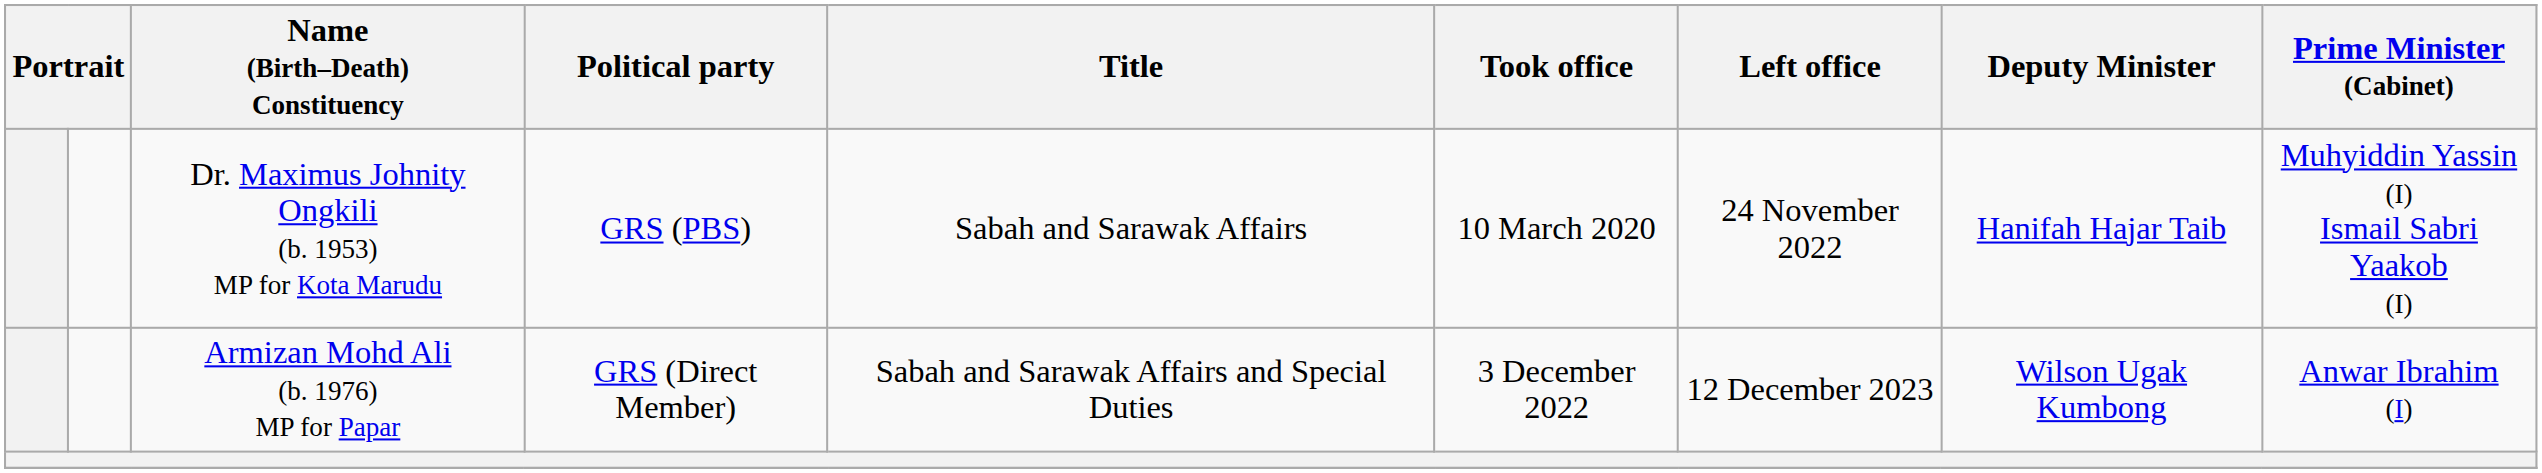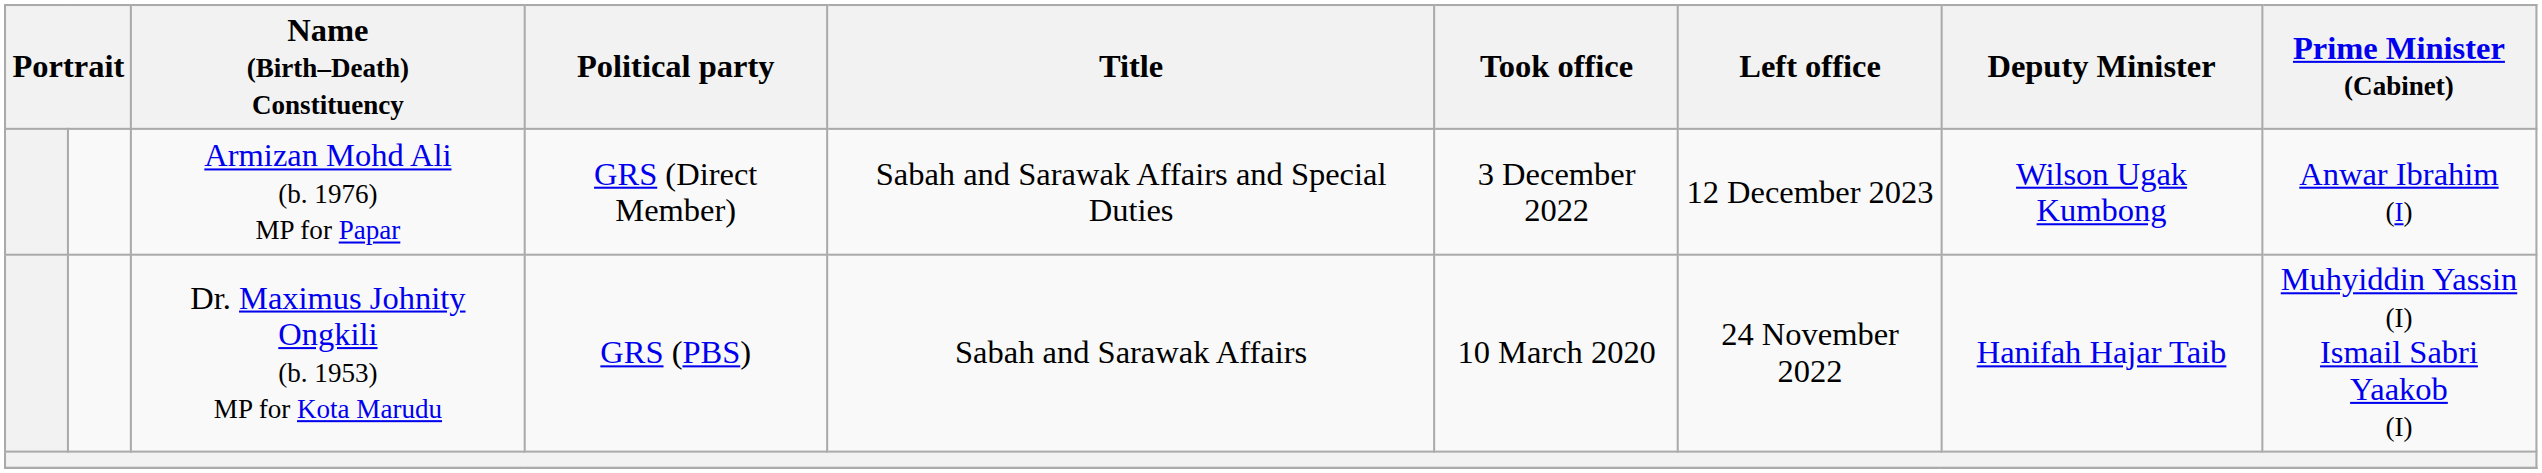rows swapped: (328, 227) <-> (328, 389)
